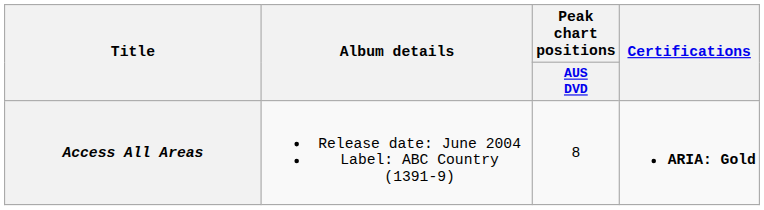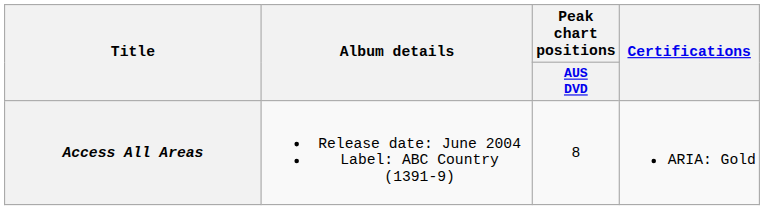(689, 161) bold -> (689, 161) normal
